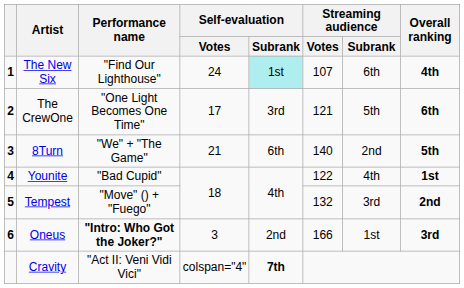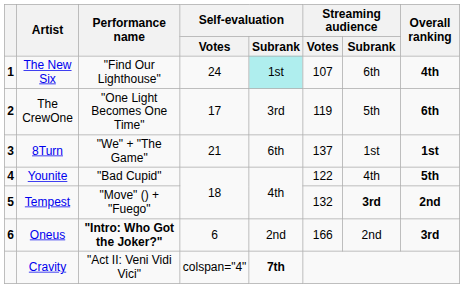(323, 111) 121 -> (323, 111) 119
(323, 150) 140 -> (323, 150) 137
(372, 150) 2nd -> (372, 150) 1st
(430, 150) 5th -> (430, 150) 1st
(430, 176) 1st -> (430, 176) 5th
(372, 202) normal -> (372, 202) bold
(215, 234) 3 -> (215, 234) 6
(372, 234) 1st -> (372, 234) 2nd
